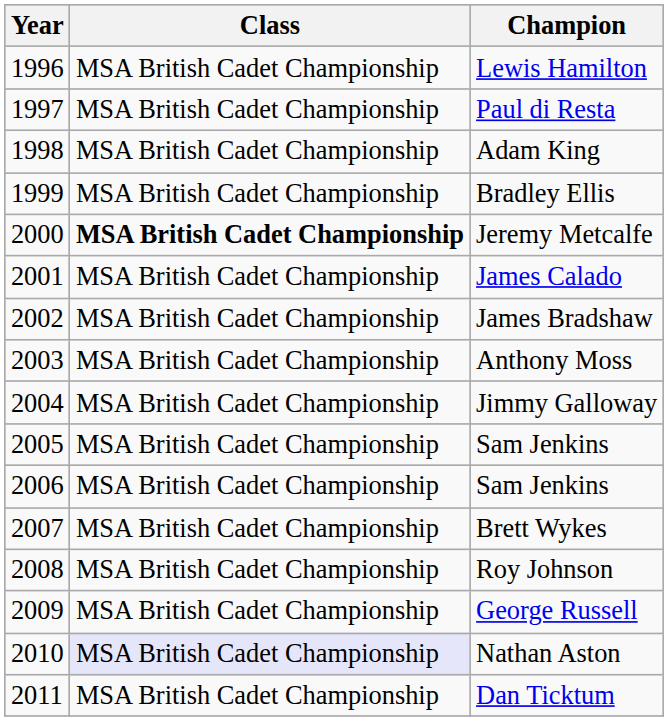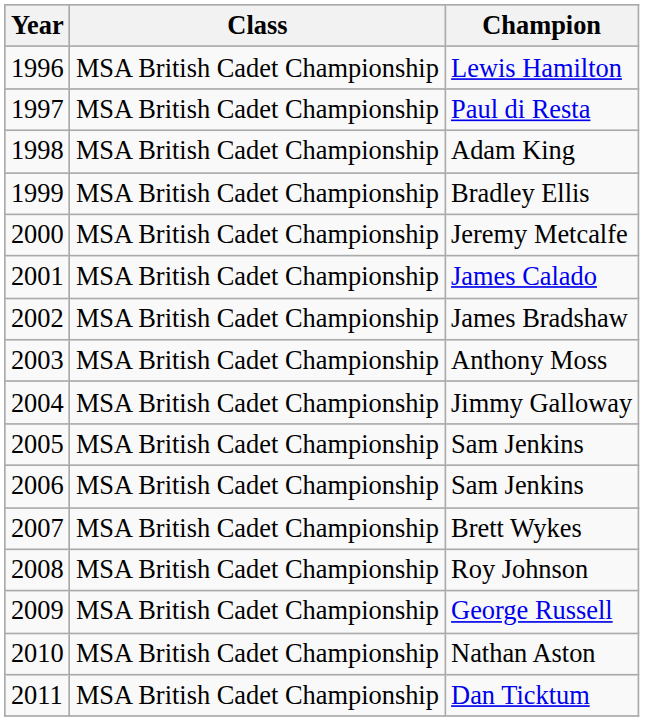(270, 234) bold -> (257, 234) normal
(257, 653) lavender background -> (257, 653) no background
